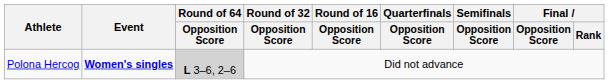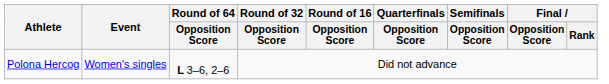(129, 65) bold -> (125, 65) normal
(210, 71) lightgrey background -> (203, 71) no background
